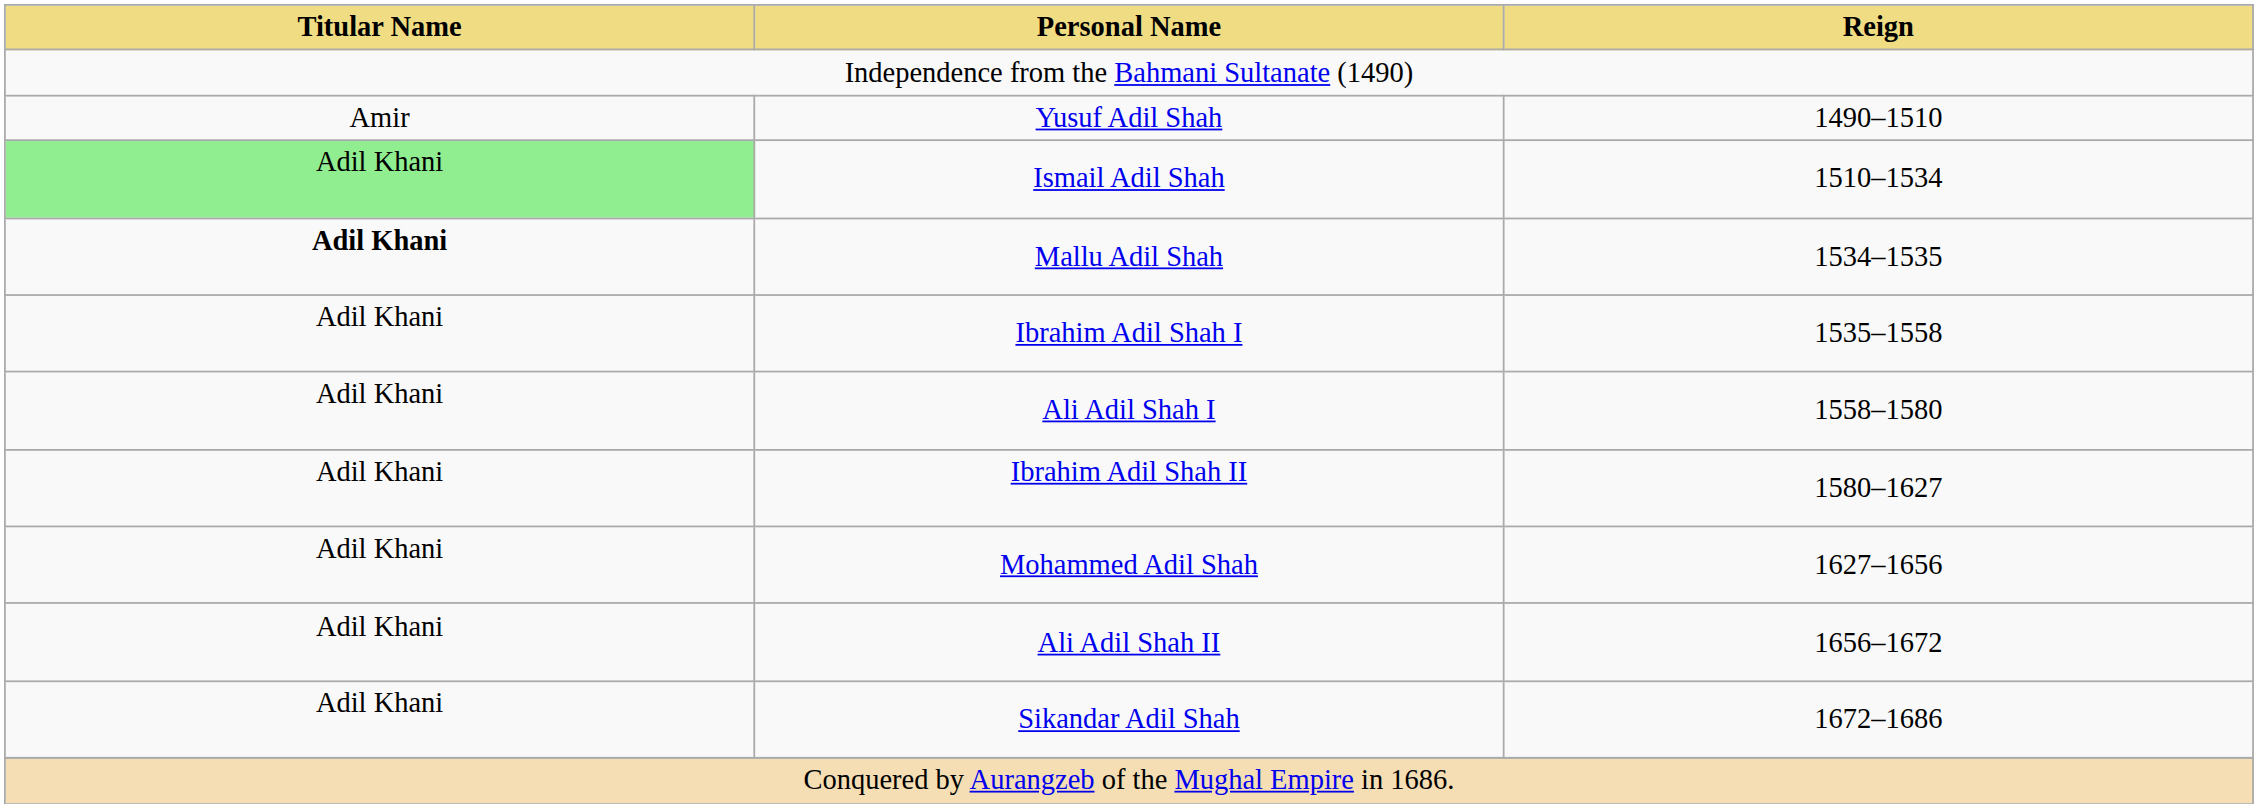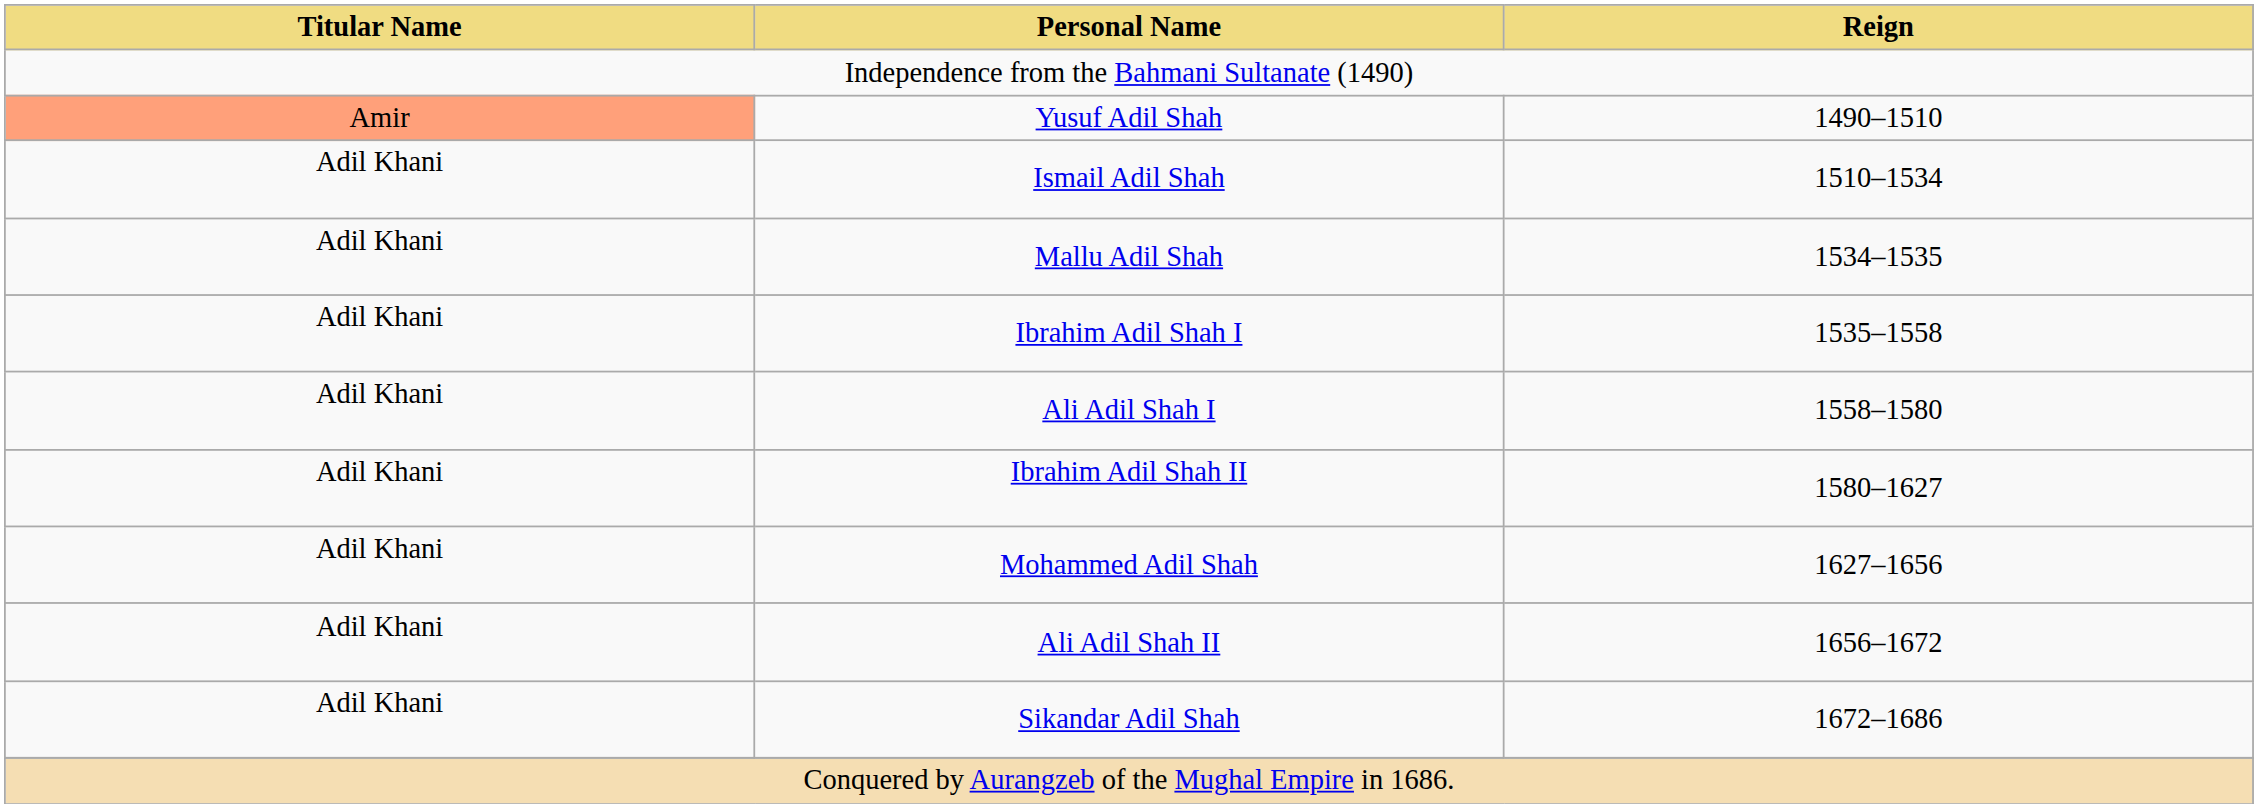(380, 117) no background -> (380, 117) lightsalmon background
(380, 162) lightgreen background -> (380, 162) no background
(380, 239) bold -> (380, 239) normal
